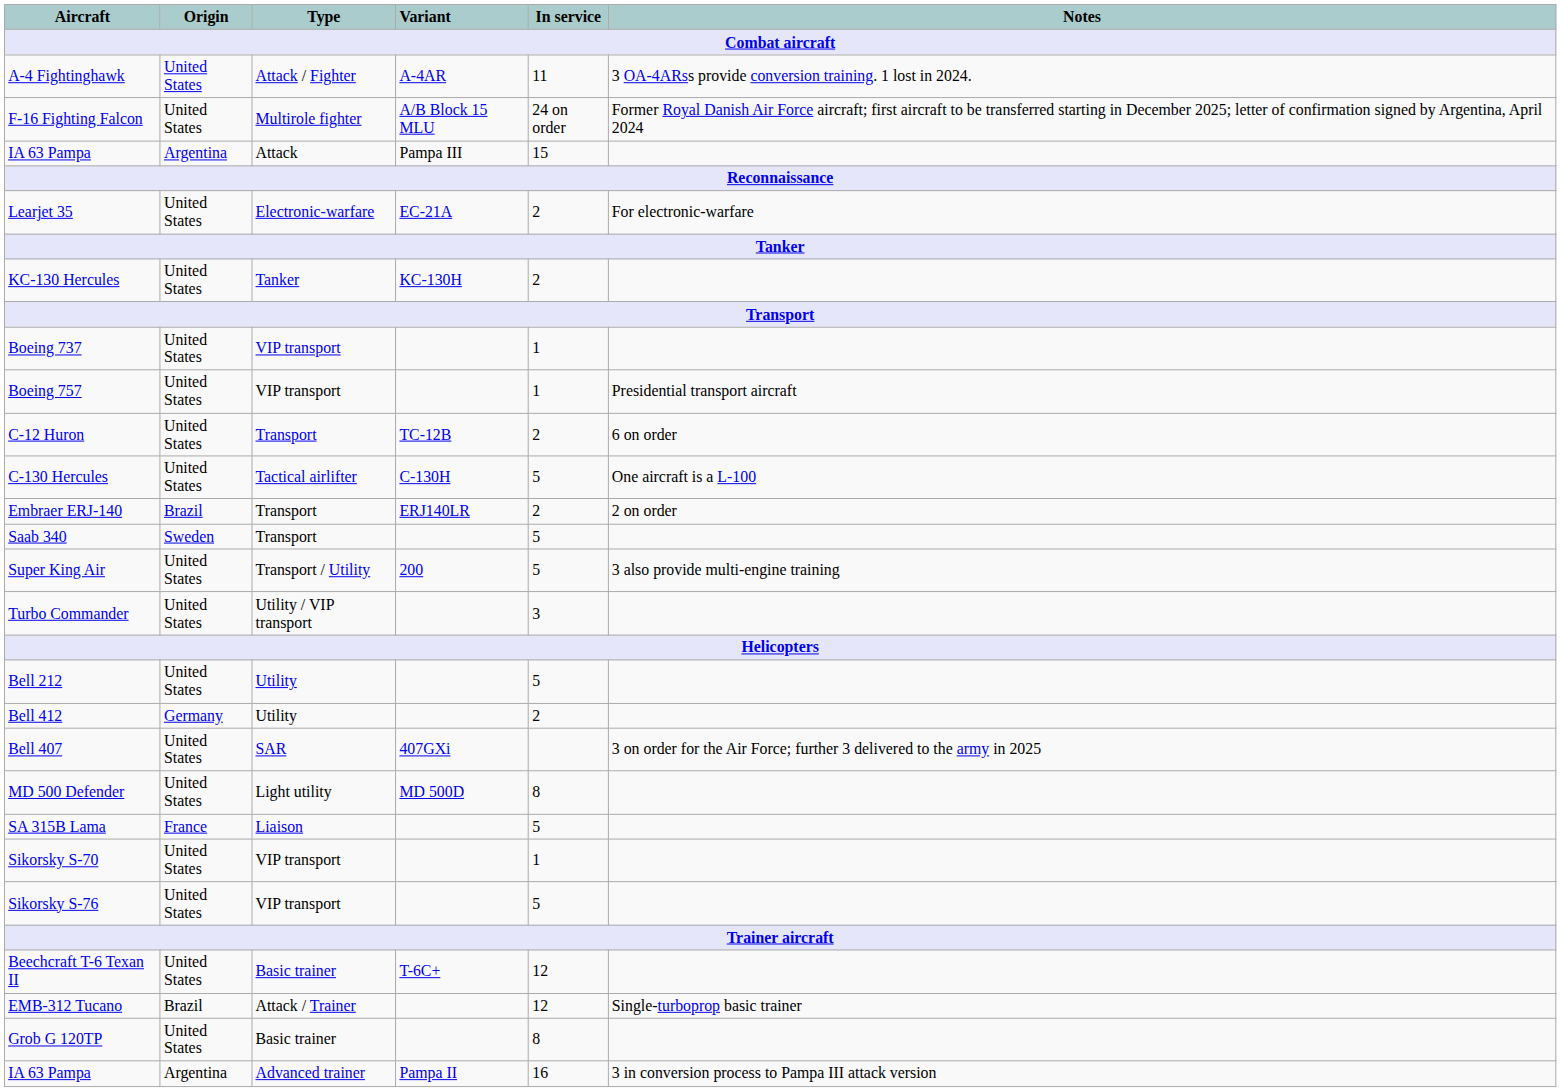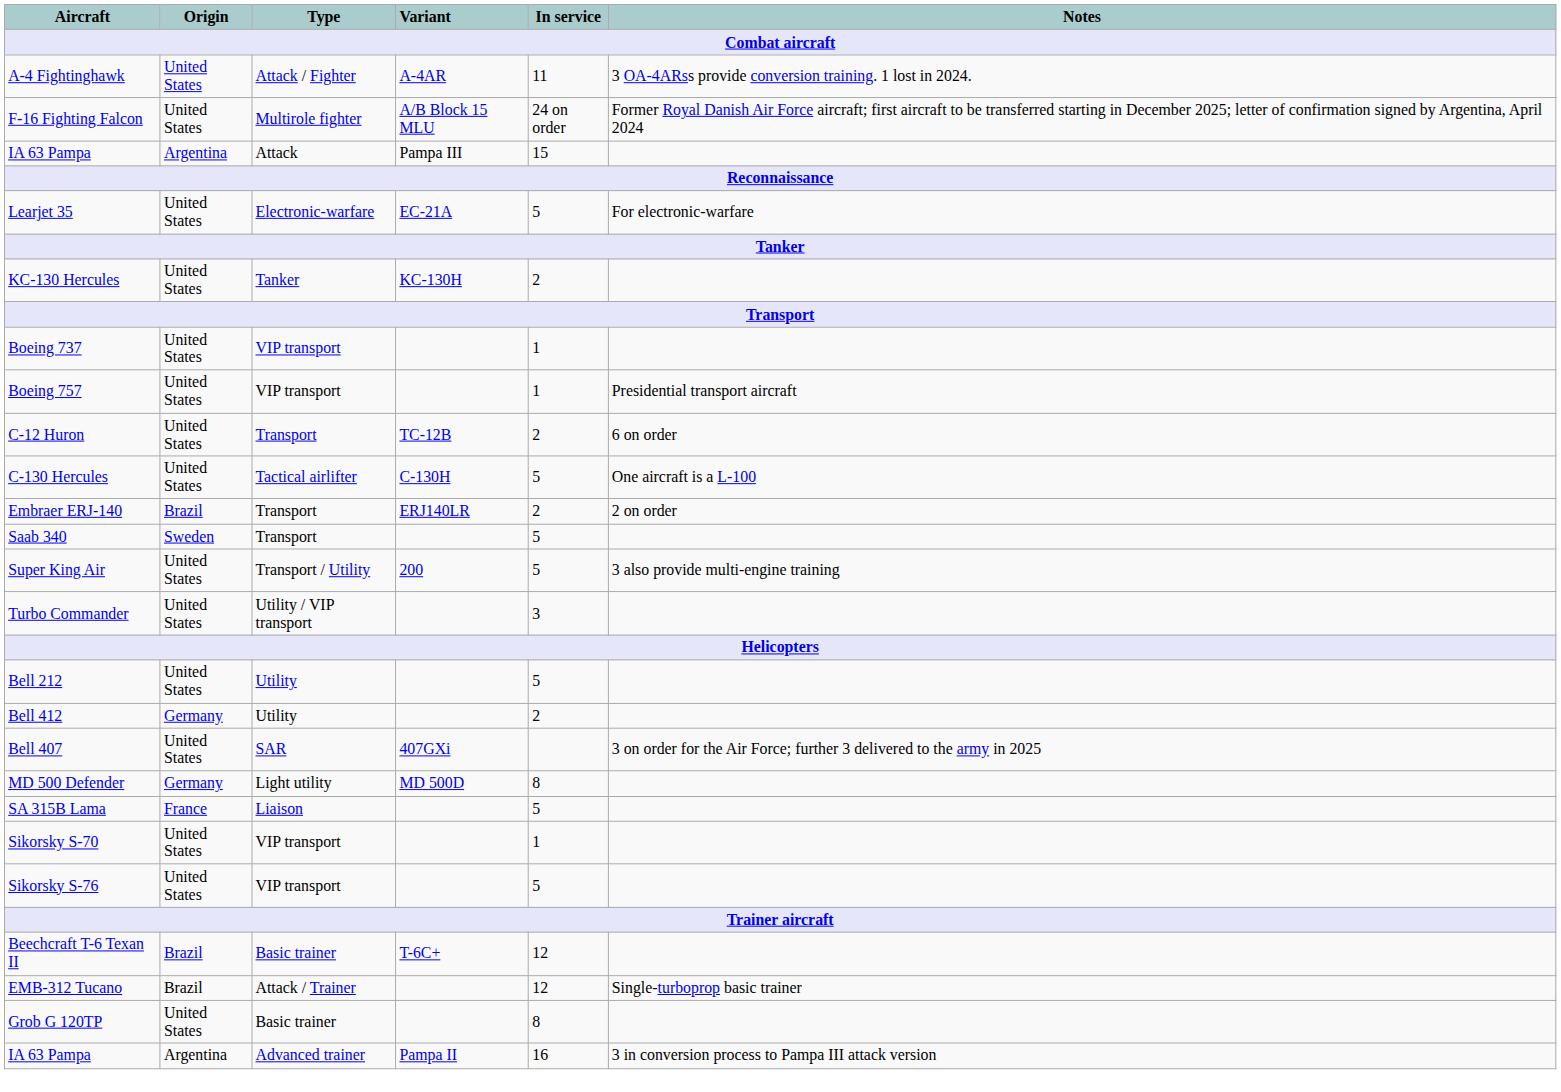(536, 212) 2 -> (536, 212) 5
(186, 792) United States -> (193, 783) Germany
(186, 971) United States -> (183, 953) Brazil
